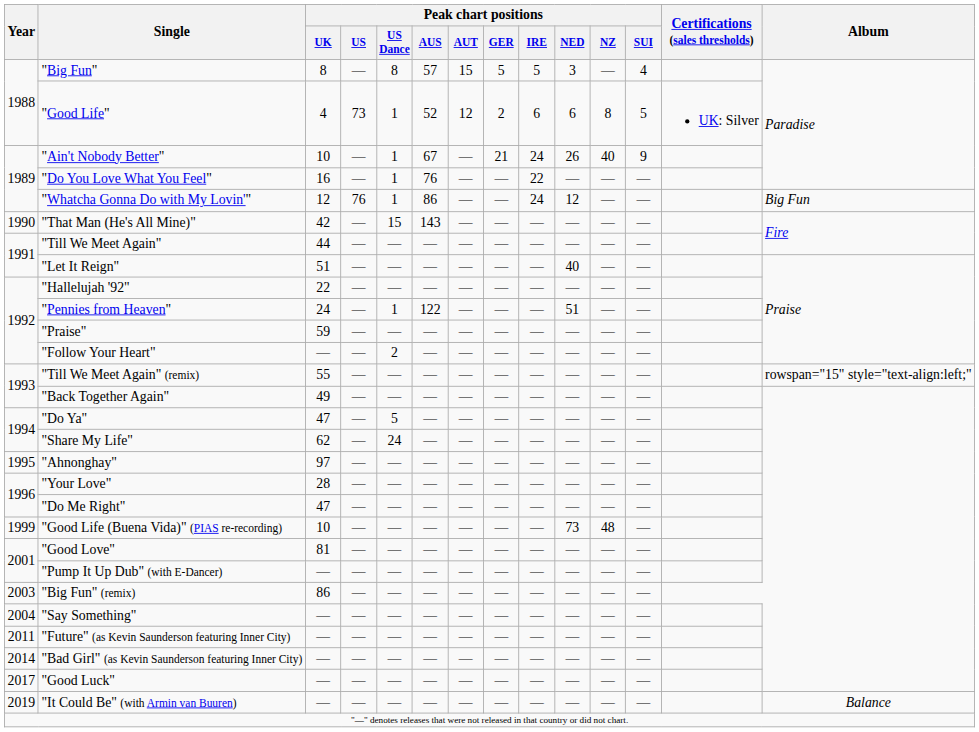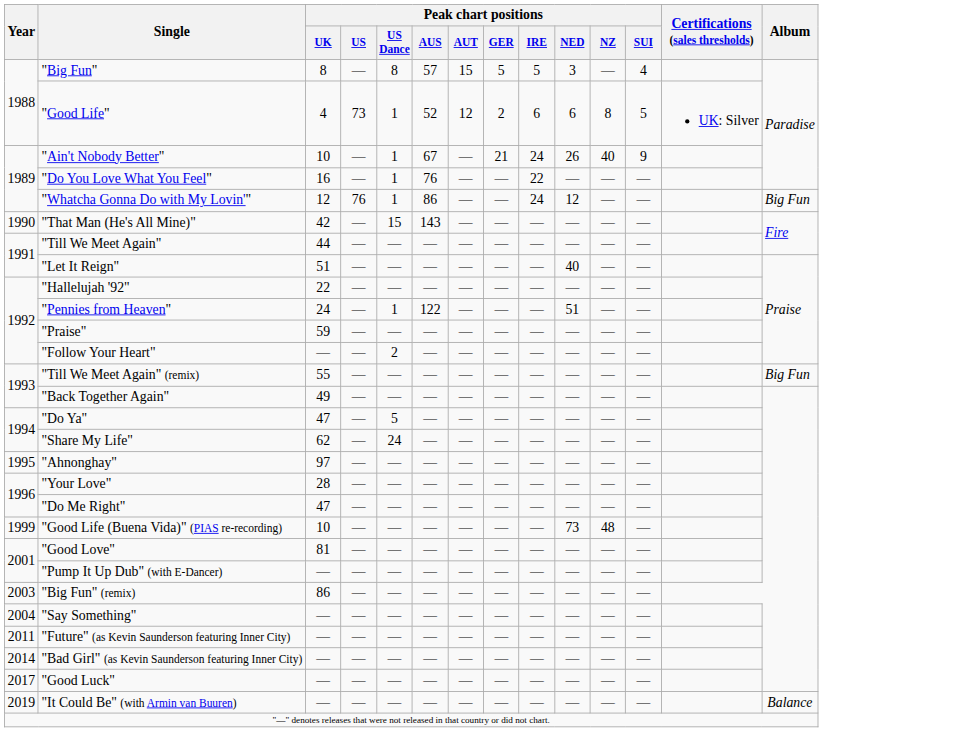(868, 375) rowspan="15" style="text-align:left;" -> (787, 375) Big Fun
